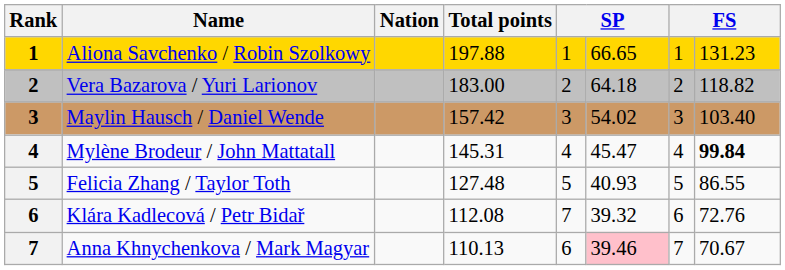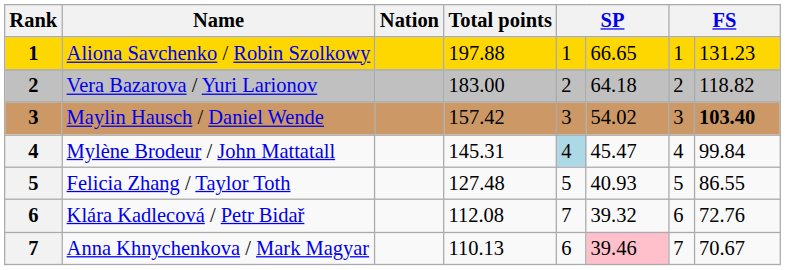(727, 118) normal -> (727, 118) bold
(566, 150) no background -> (566, 150) lightblue background
(722, 150) bold -> (722, 150) normal
